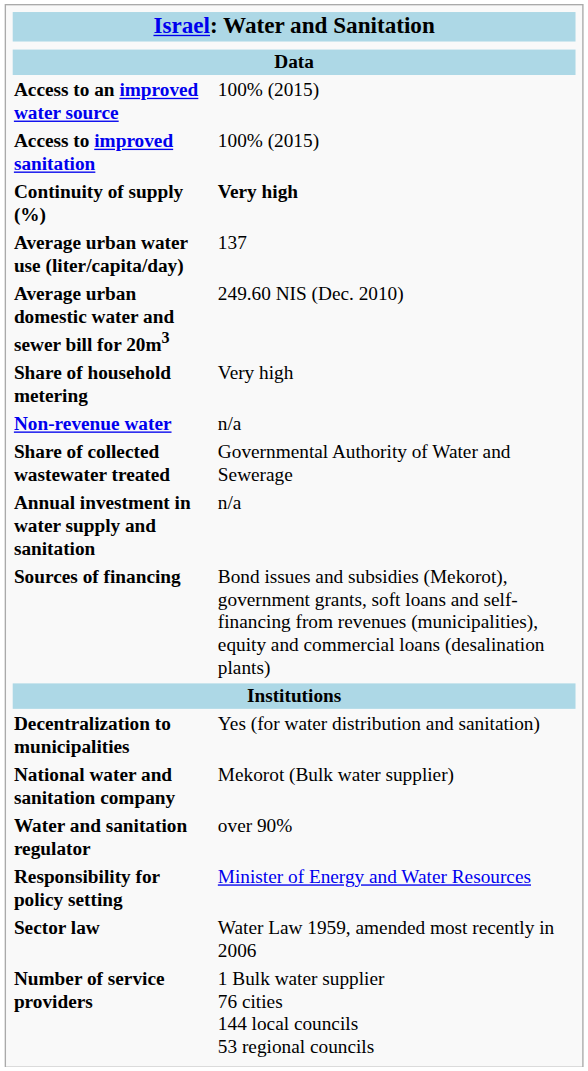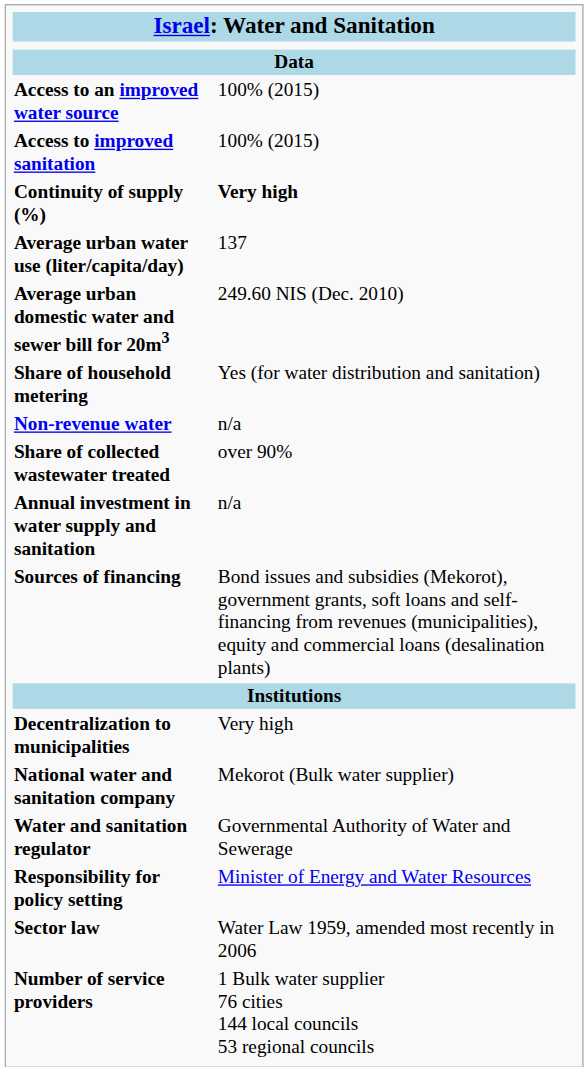(256, 372) Very high -> (379, 372) Yes (for water distribution and sanitation)
(364, 463) Governmental Authority of Water and Sewerage -> (255, 451) over 90%
(379, 723) Yes (for water distribution and sanitation) -> (256, 723) Very high
(255, 825) over 90% -> (364, 836) Governmental Authority of Water and Sewerage
